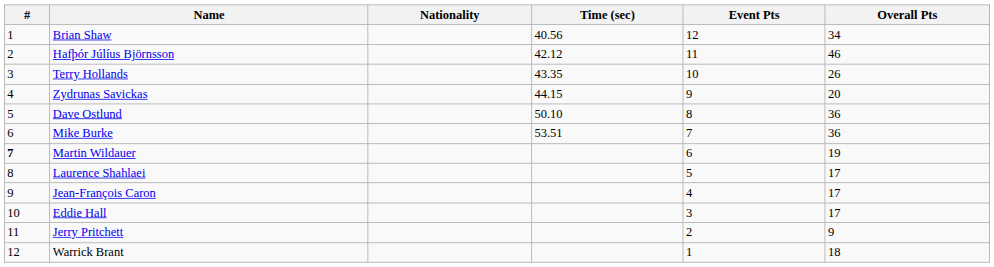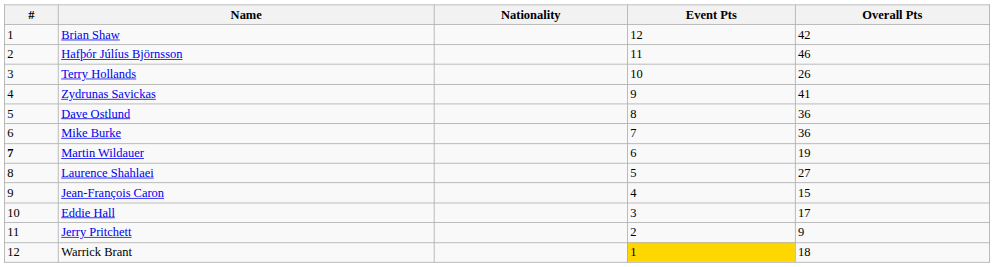- column: (607, 14)
(834, 34) 34 -> (804, 34) 42
(834, 94) 20 -> (804, 94) 41
(834, 173) 17 -> (804, 173) 27
(834, 193) 17 -> (804, 193) 15
(689, 252) no background -> (633, 252) gold background
